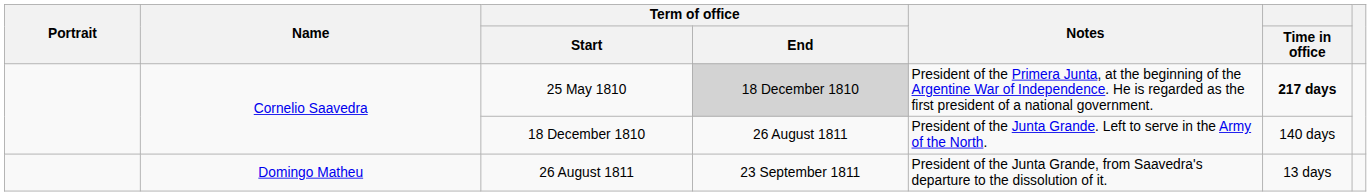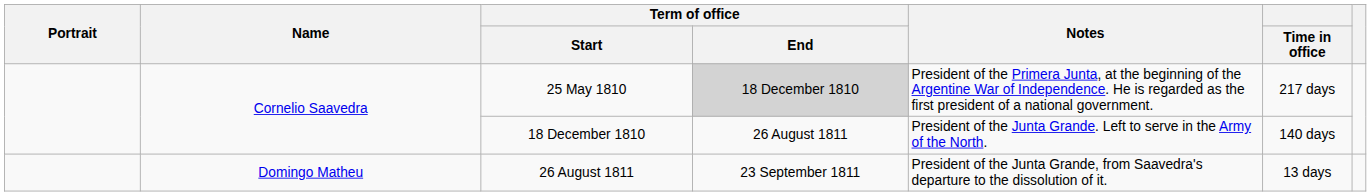(1307, 90) bold -> (1307, 90) normal
